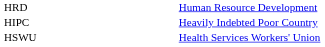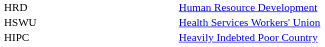rows swapped: (17, 22) <-> (20, 37)
